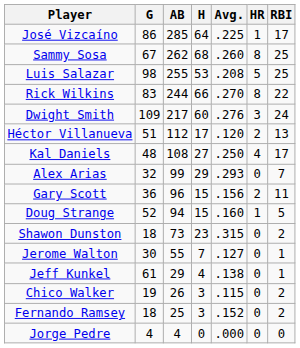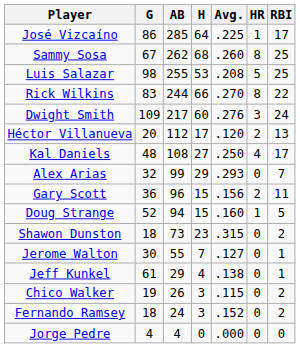(149, 134) 51 -> (149, 134) 20
(177, 313) 25 -> (177, 313) 24
